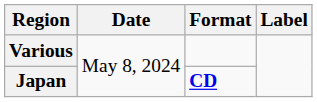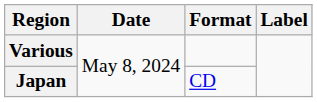(203, 81) bold -> (203, 81) normal
